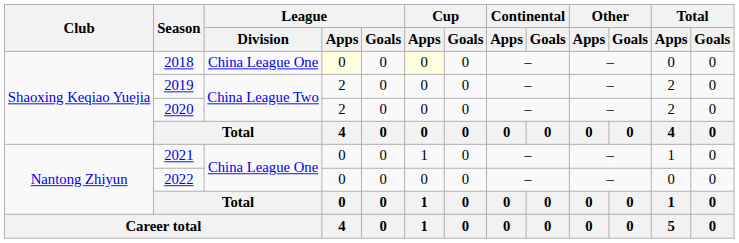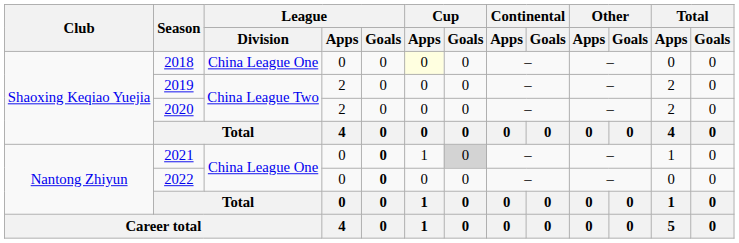(342, 62) lightyellow background -> (342, 62) no background
(383, 156) normal -> (383, 156) bold
(465, 156) no background -> (465, 156) lightgrey background
(383, 179) normal -> (383, 179) bold
